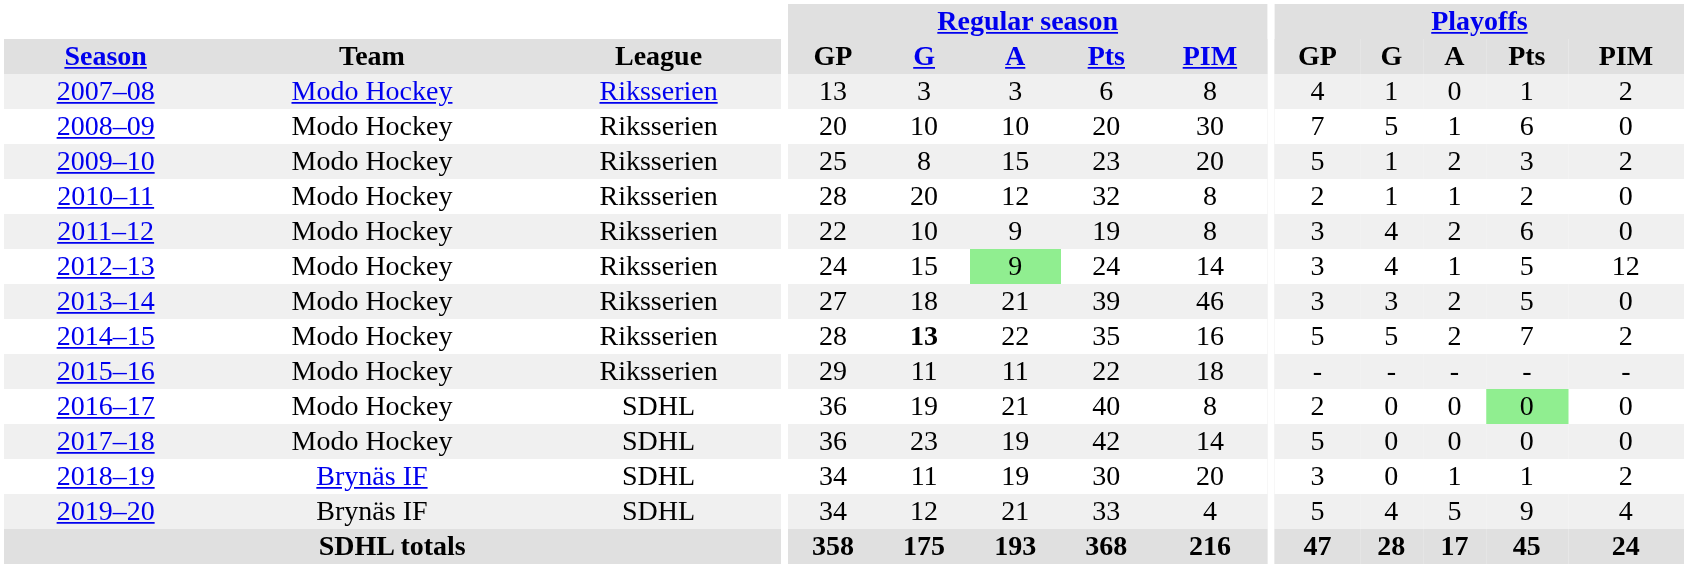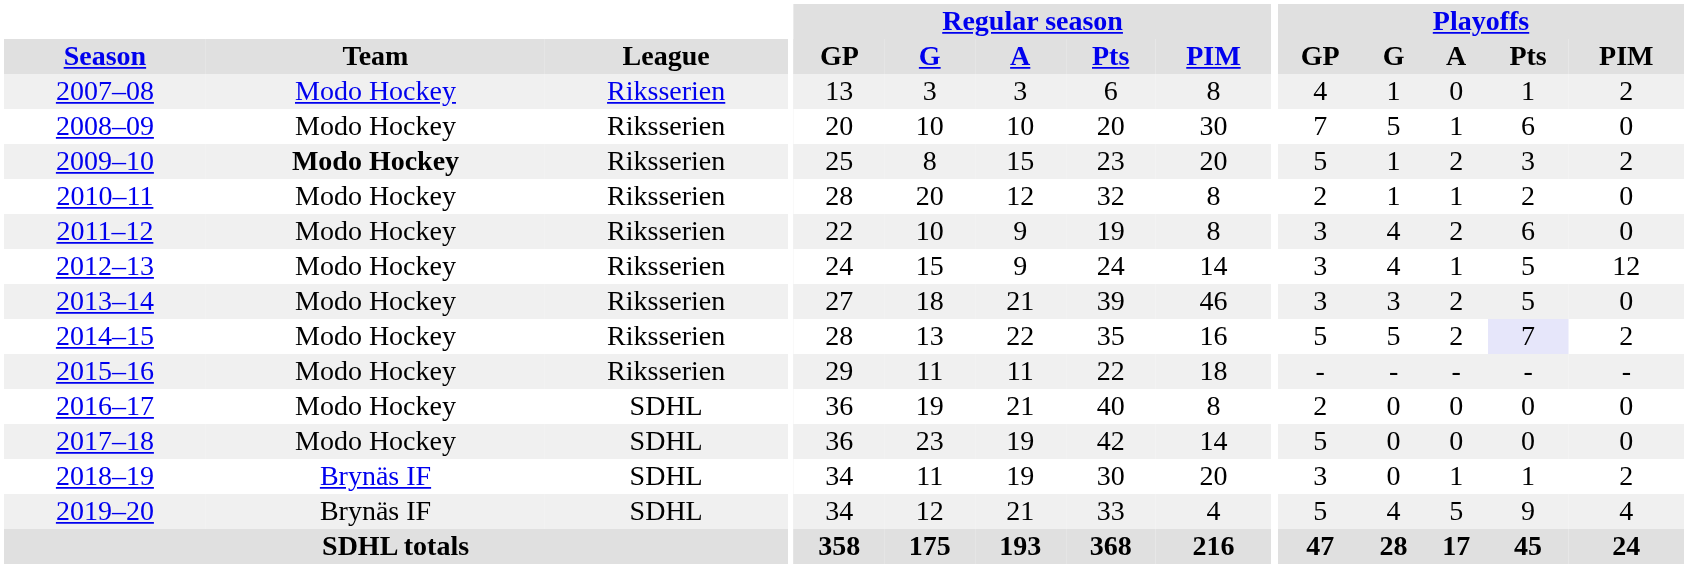(372, 161) normal -> (375, 161) bold
(1015, 266) lightgreen background -> (1020, 266) no background
(924, 336) bold -> (930, 336) normal
(1527, 336) no background -> (1528, 336) lavender background
(1527, 406) lightgreen background -> (1528, 406) no background
